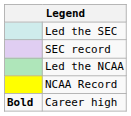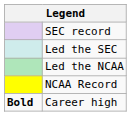rows swapped: (81, 31) <-> (78, 49)
